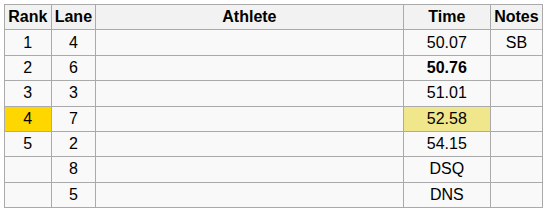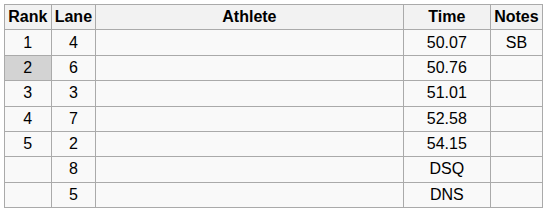(28, 67) no background -> (28, 67) lightgrey background
(447, 67) bold -> (447, 67) normal
(28, 118) gold background -> (28, 118) no background
(447, 118) khaki background -> (447, 118) no background
